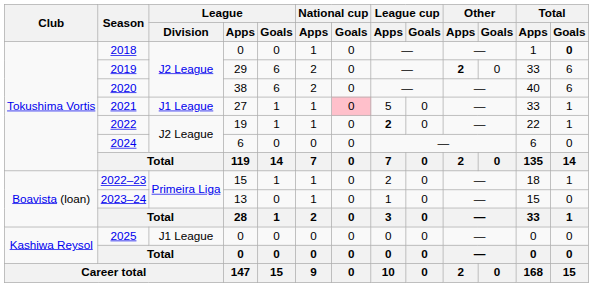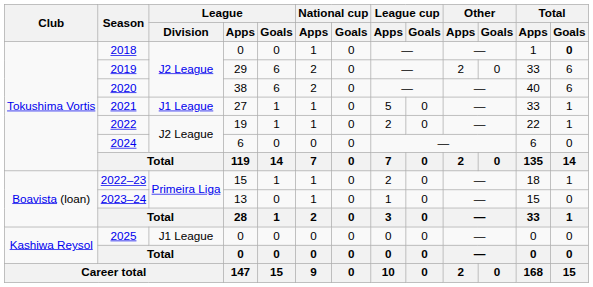(461, 69) bold -> (461, 69) normal
(351, 106) pink background -> (351, 106) no background
(388, 124) bold -> (388, 124) normal
